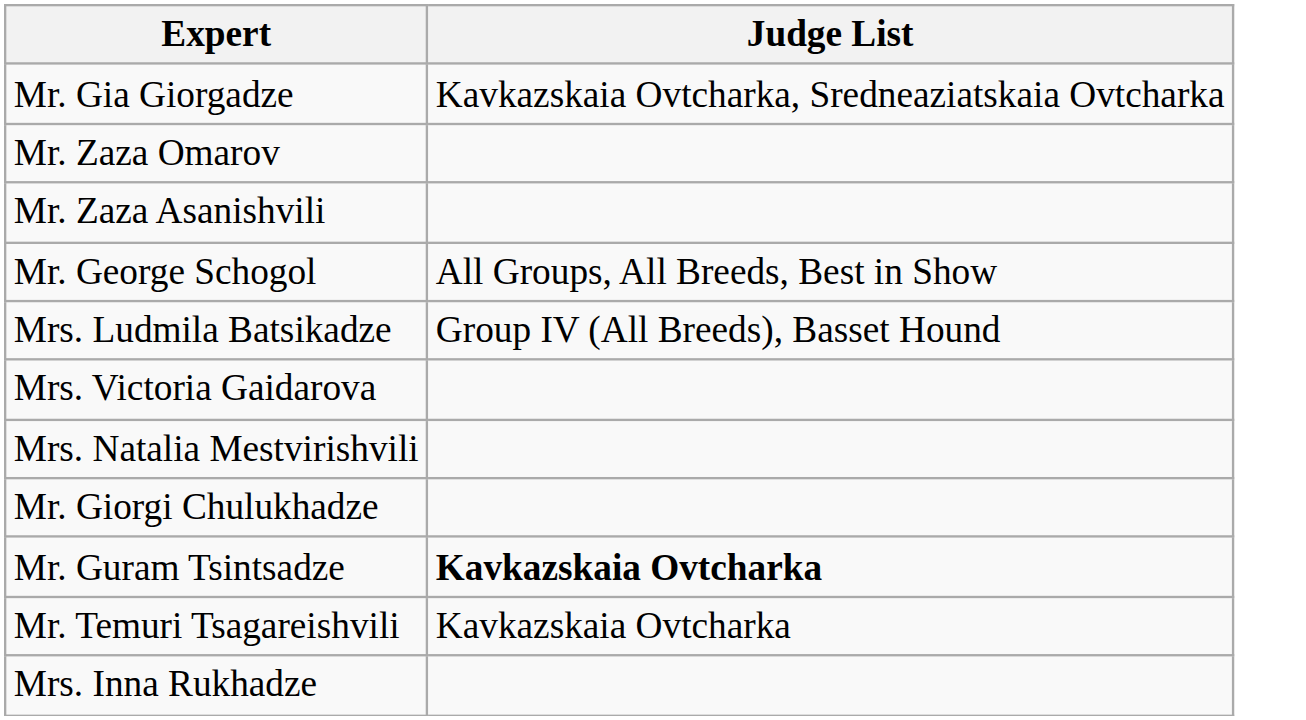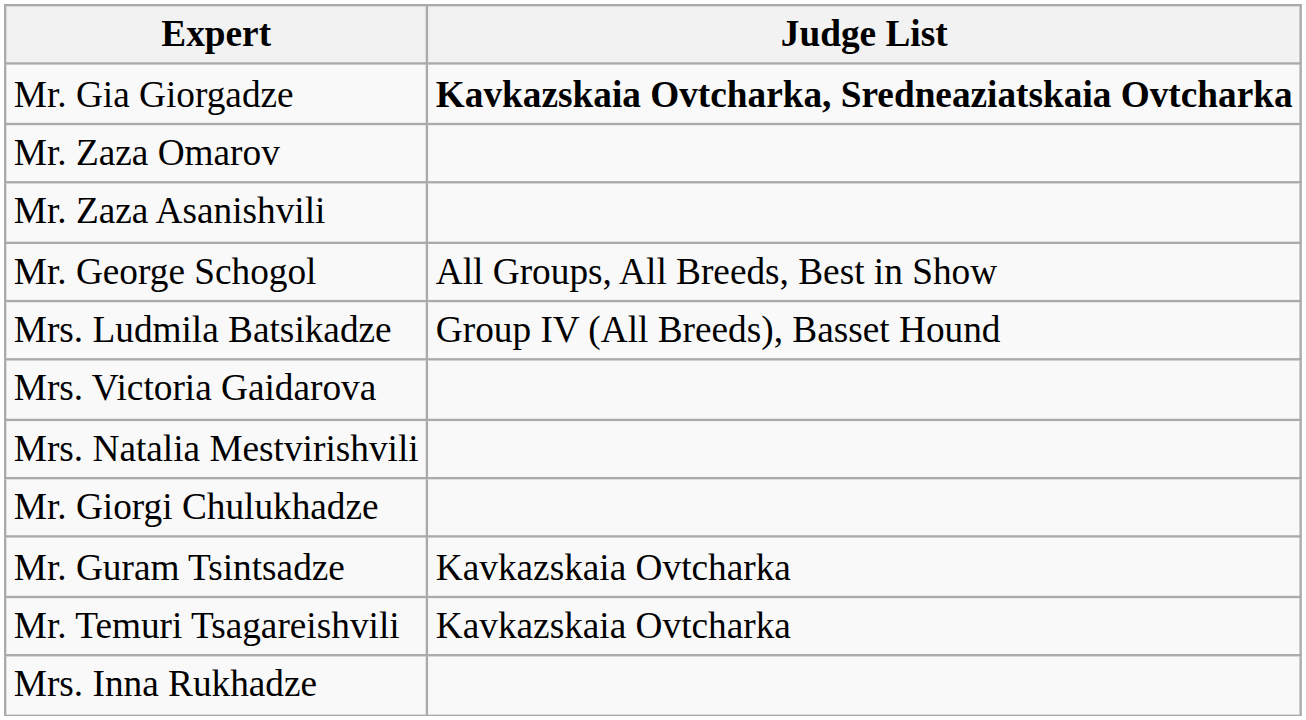(830, 93) normal -> (864, 93) bold
(629, 566) bold -> (613, 566) normal
